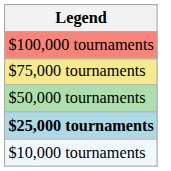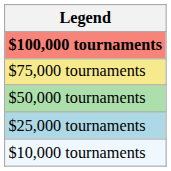(81, 45) normal -> (85, 45) bold
(81, 125) bold -> (77, 125) normal
